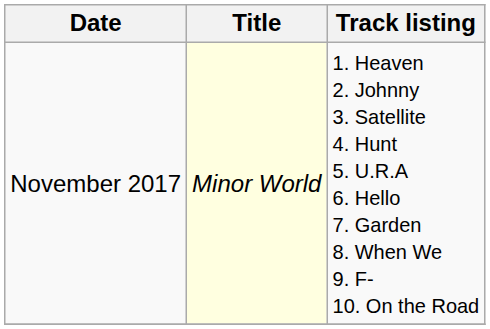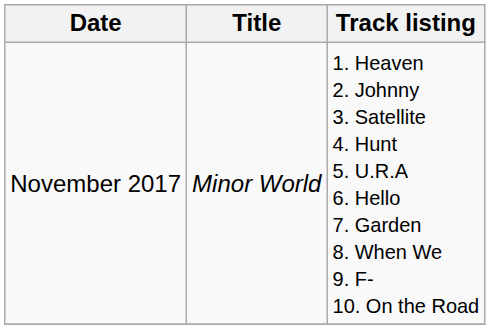(257, 183) lightyellow background -> (257, 183) no background
